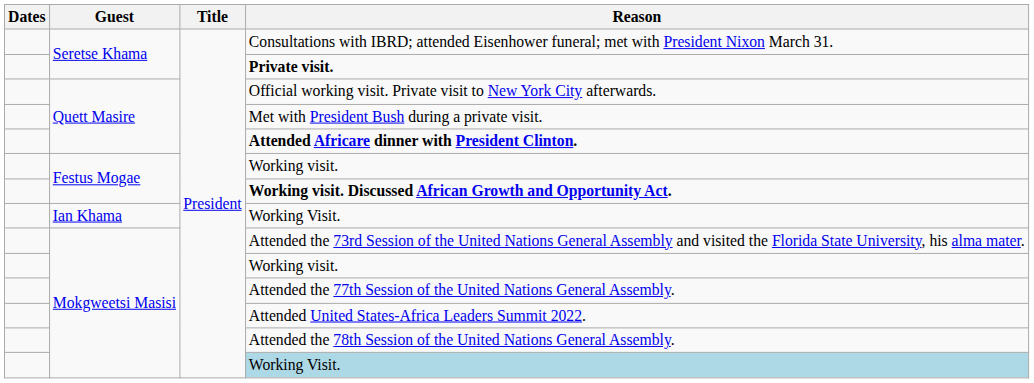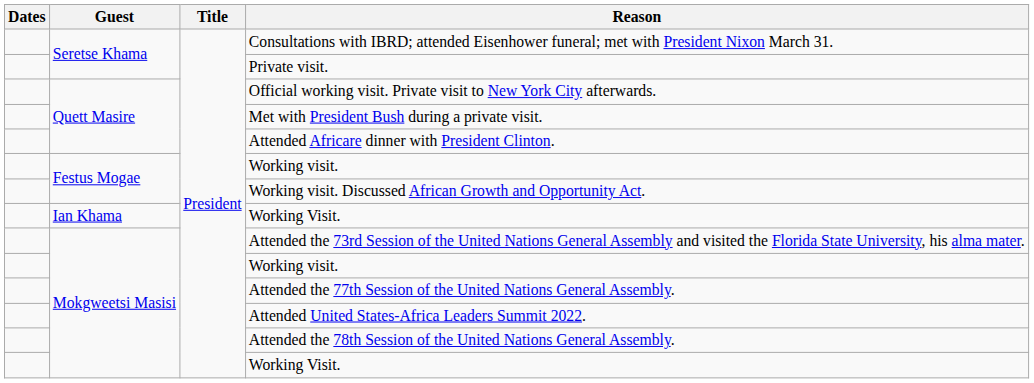(291, 66) bold -> (288, 66) normal
(413, 141) bold -> (402, 141) normal
(460, 191) bold -> (447, 191) normal
(295, 365) lightblue background -> (295, 365) no background
